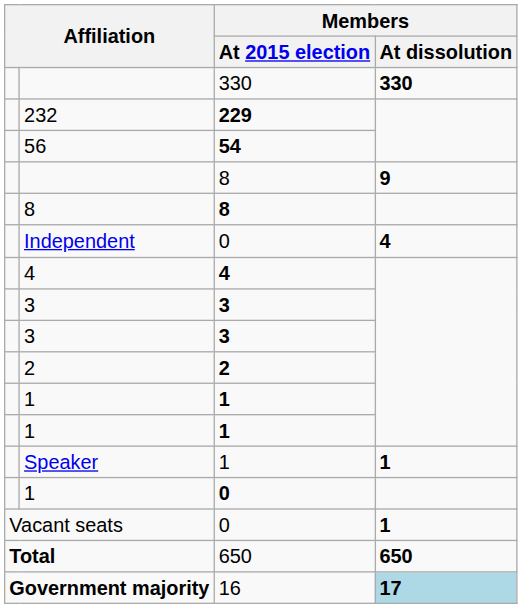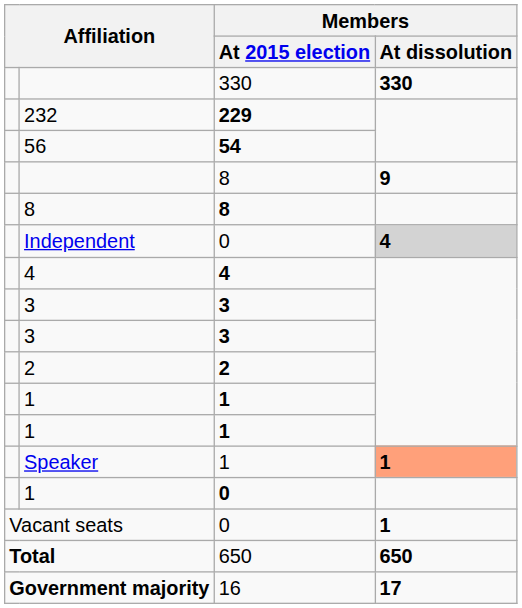(385, 241) no background -> (385, 241) lightgrey background
(385, 462) no background -> (385, 462) lightsalmon background
(390, 588) lightblue background -> (390, 588) no background
